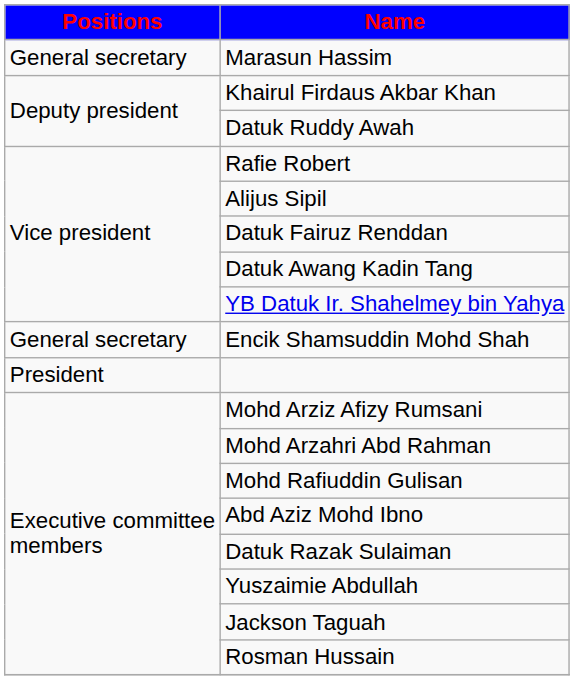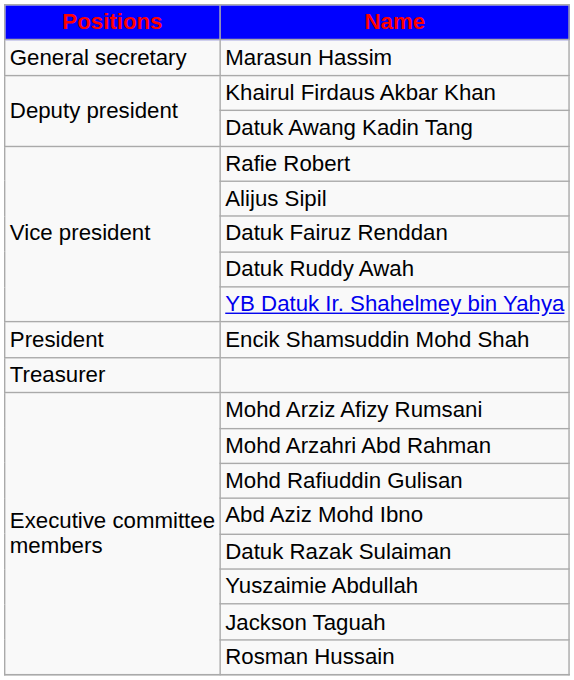(320, 127) Datuk Ruddy Awah -> (349, 127) Datuk Awang Kadin Tang
(349, 269) Datuk Awang Kadin Tang -> (320, 269) Datuk Ruddy Awah
(98, 339) General secretary -> (57, 339) President
(57, 374) President -> (58, 374) Treasurer
